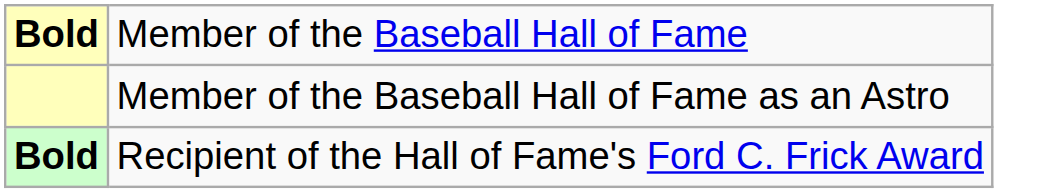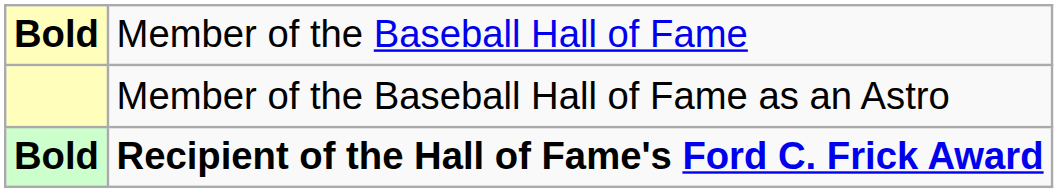(550, 156) normal -> (580, 156) bold
